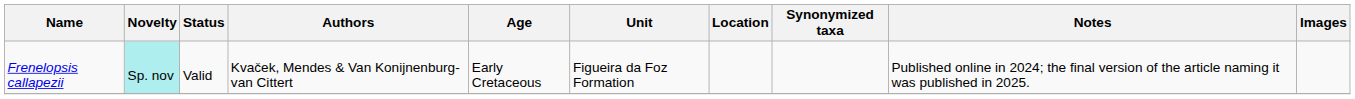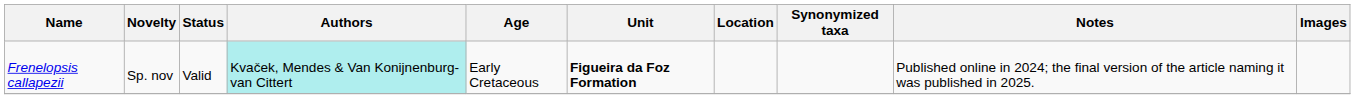(151, 75) paleturquoise background -> (150, 75) no background
(345, 75) no background -> (345, 75) paleturquoise background
(620, 75) normal -> (620, 75) bold
